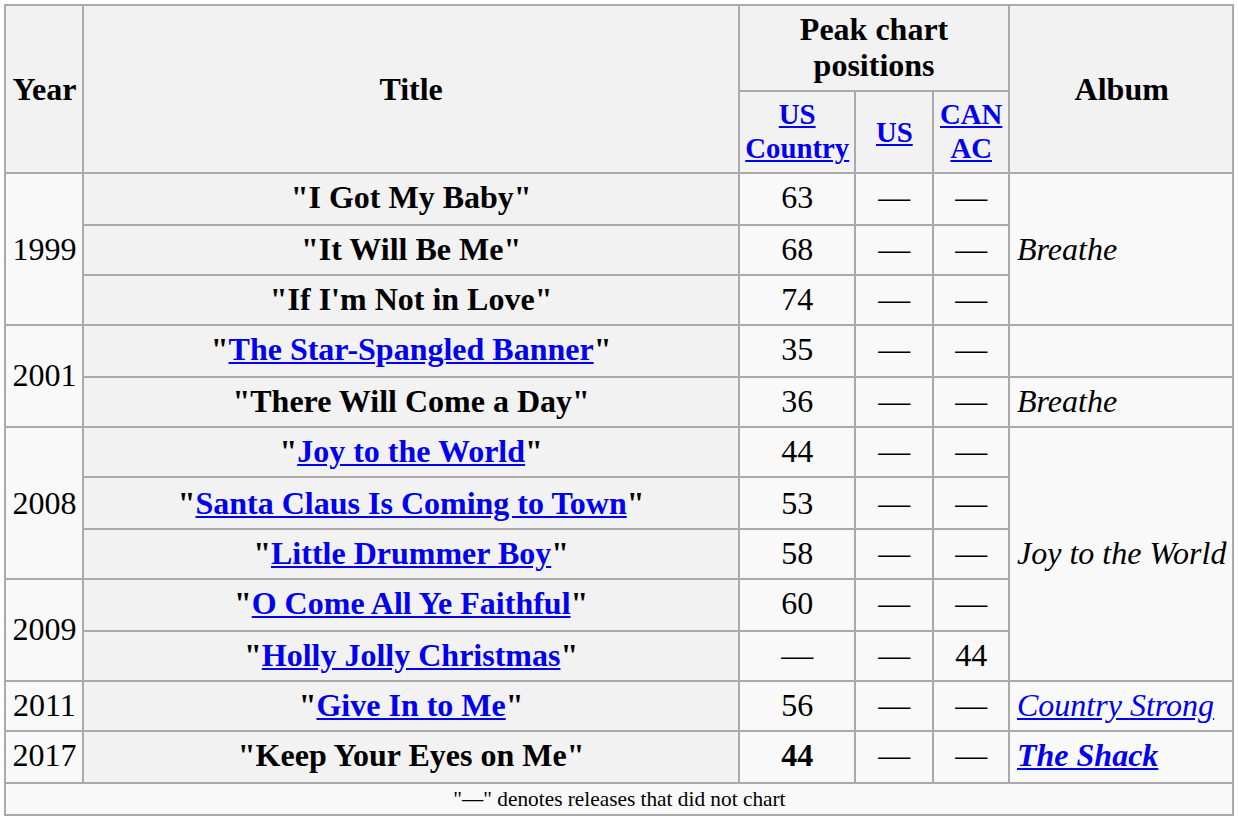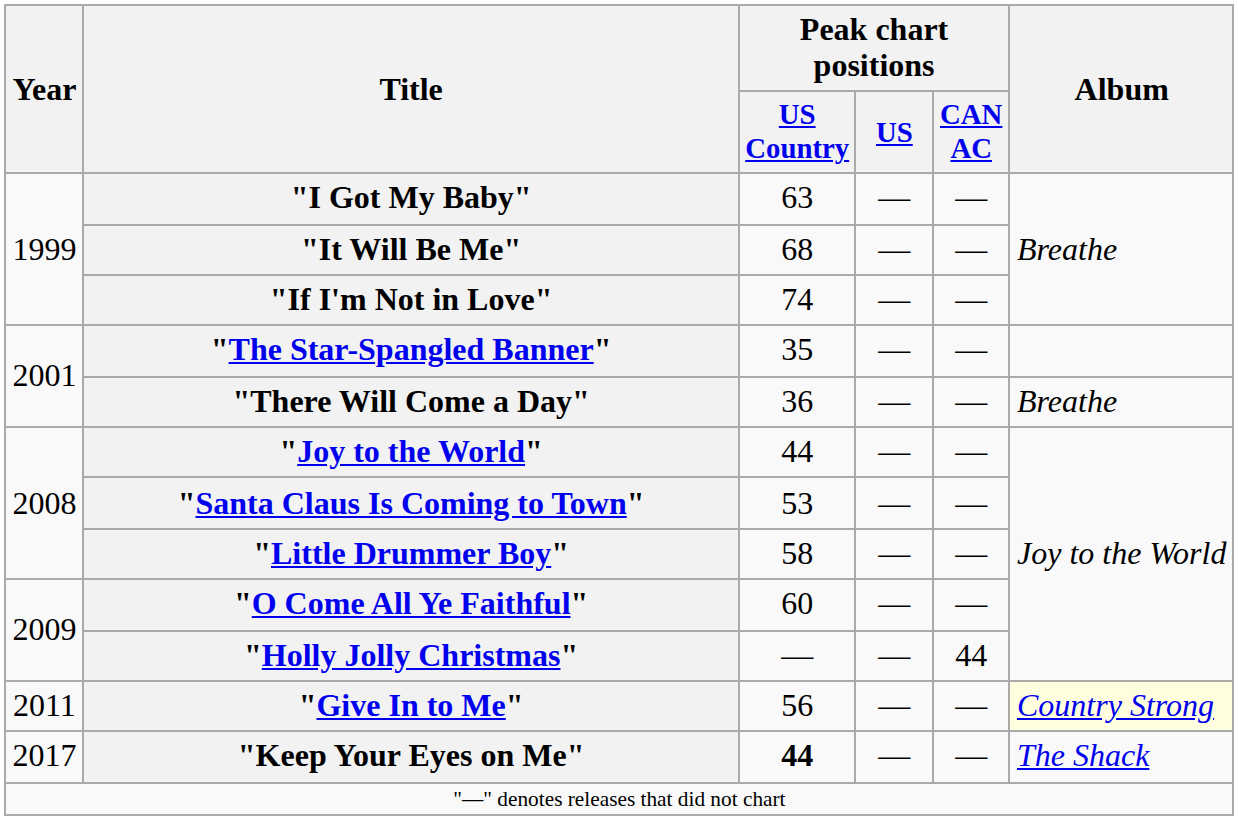(1116, 705) no background -> (1116, 705) lightyellow background
(1088, 756) bold -> (1083, 756) normal
